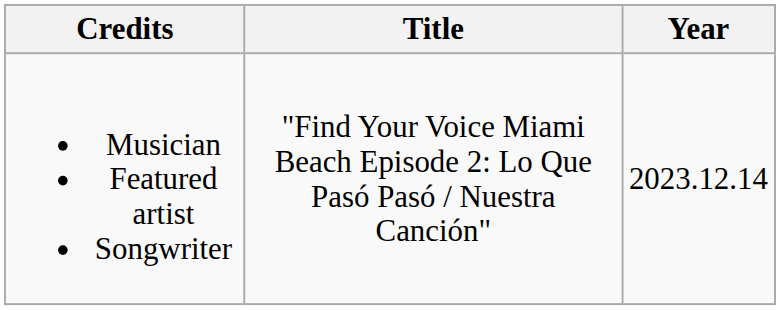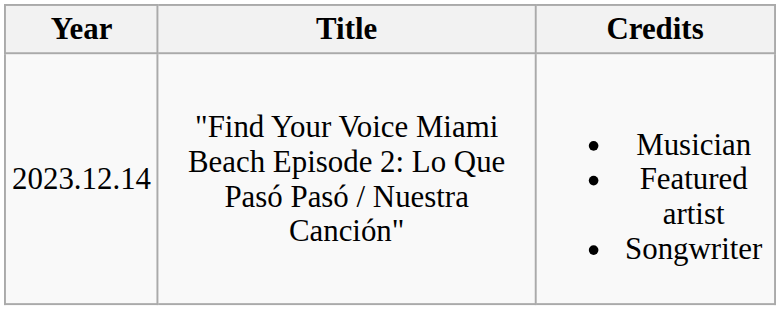columns swapped: (698, 28) <-> (125, 28)
